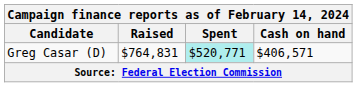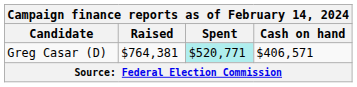(150, 53) $764,831 -> (150, 53) $764,381
